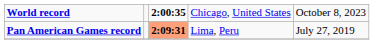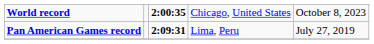(168, 30) lightsalmon background -> (168, 30) no background
